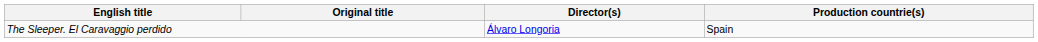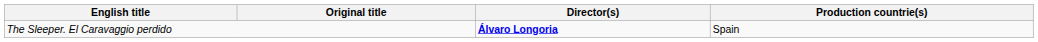(523, 29) normal -> (518, 29) bold
